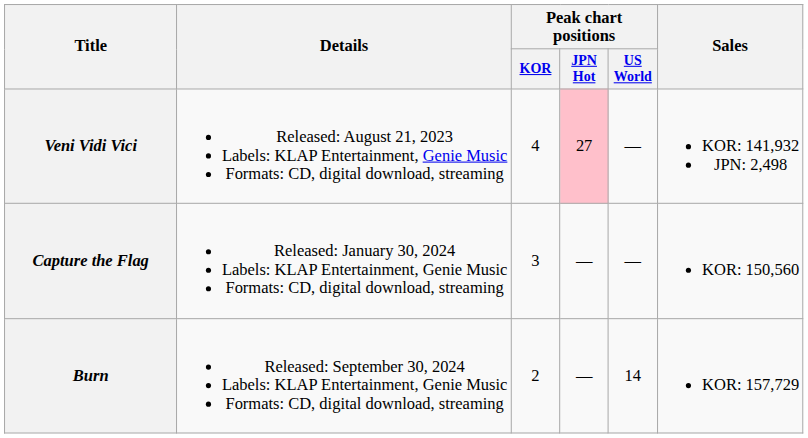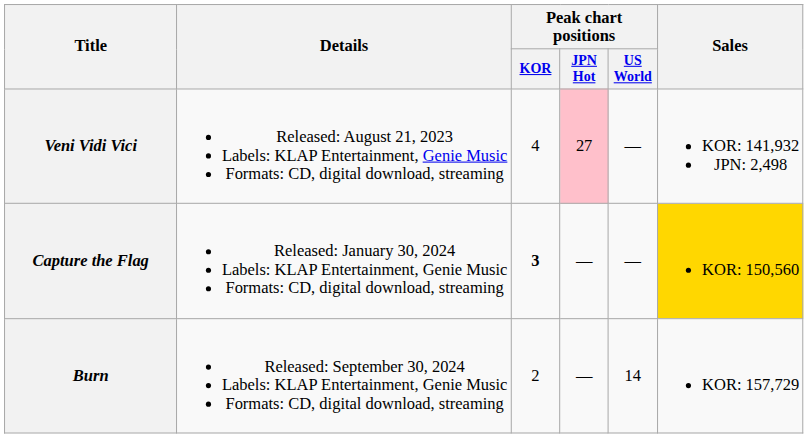(535, 260) normal -> (535, 260) bold
(730, 270) no background -> (730, 270) gold background
